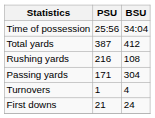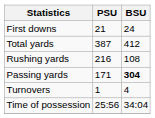rows swapped: (32, 105) <-> (48, 28)
(132, 74) normal -> (132, 74) bold
